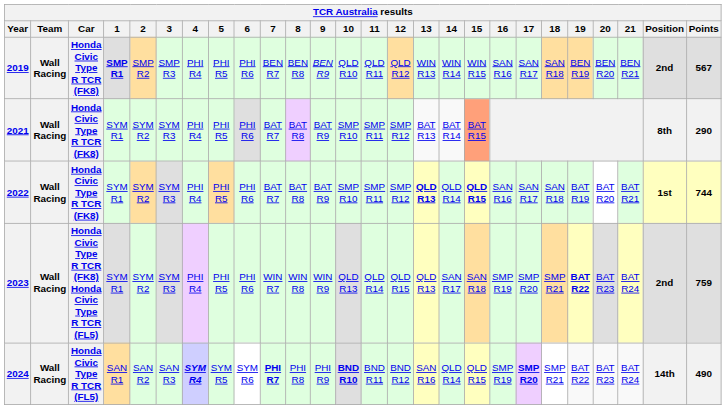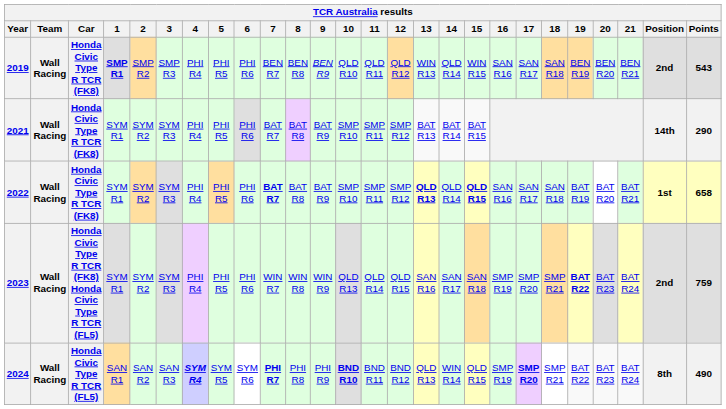(452, 68) WIN R14 -> (452, 68) QLD R14
(704, 68) 567 -> (704, 68) 543
(477, 130) lightsalmon background -> (477, 130) no background
(665, 130) 8th -> (665, 130) 14th
(273, 192) normal -> (273, 192) bold
(704, 192) 744 -> (704, 192) 658
(426, 283) QLD R13 -> (426, 283) SAN R16
(426, 374) SAN R16 -> (426, 374) QLD R13
(452, 374) QLD R14 -> (452, 374) WIN R14
(665, 374) 14th -> (665, 374) 8th
